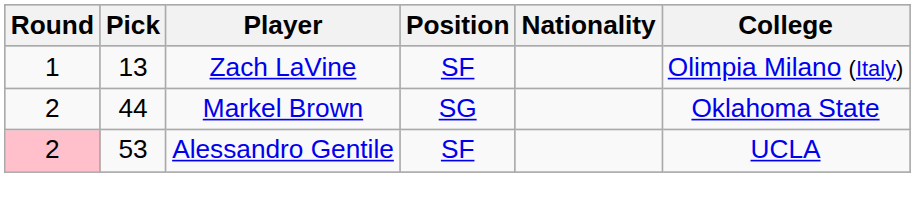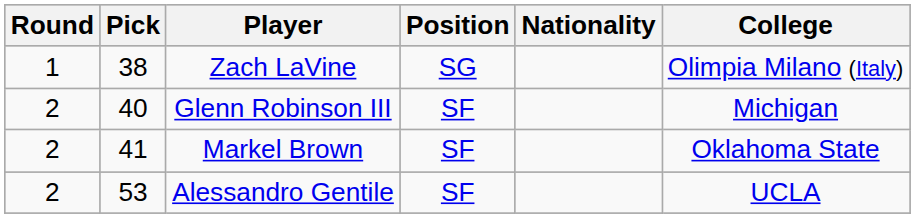(133, 66) 13 -> (133, 66) 38
(458, 66) SF -> (458, 66) SG
+ row: (283, 108)
(133, 108) 44 -> (133, 150) 41
(458, 108) SG -> (458, 150) SF
(52, 150) pink background -> (52, 191) no background
